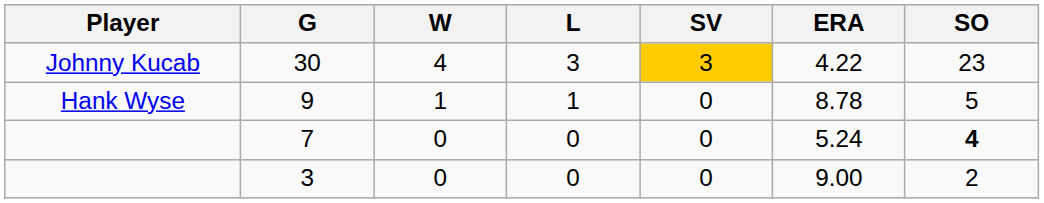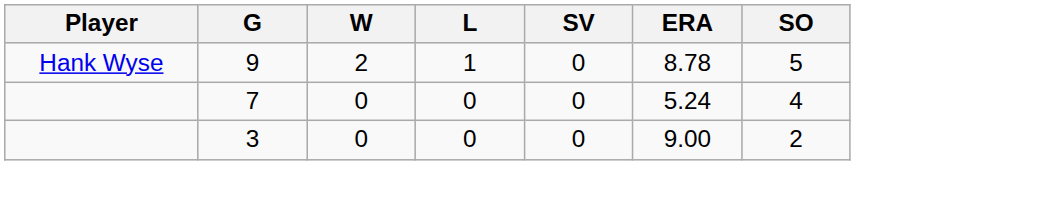- row: (307, 62)
(440, 100) 1 -> (361, 62) 2
(972, 139) bold -> (796, 100) normal
